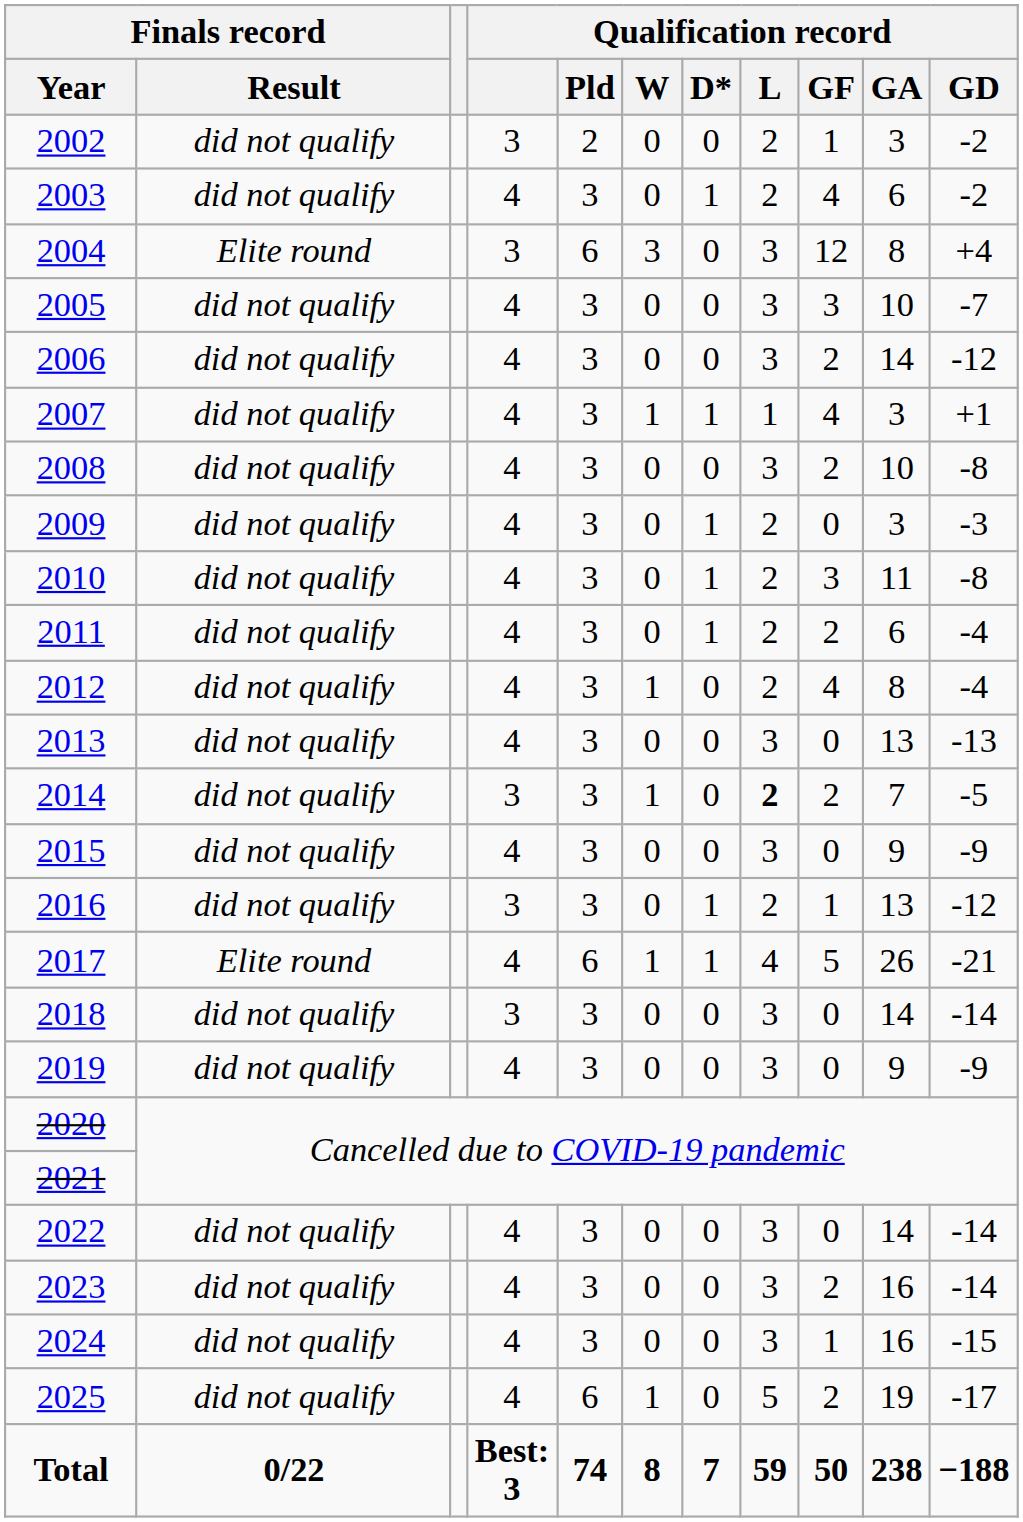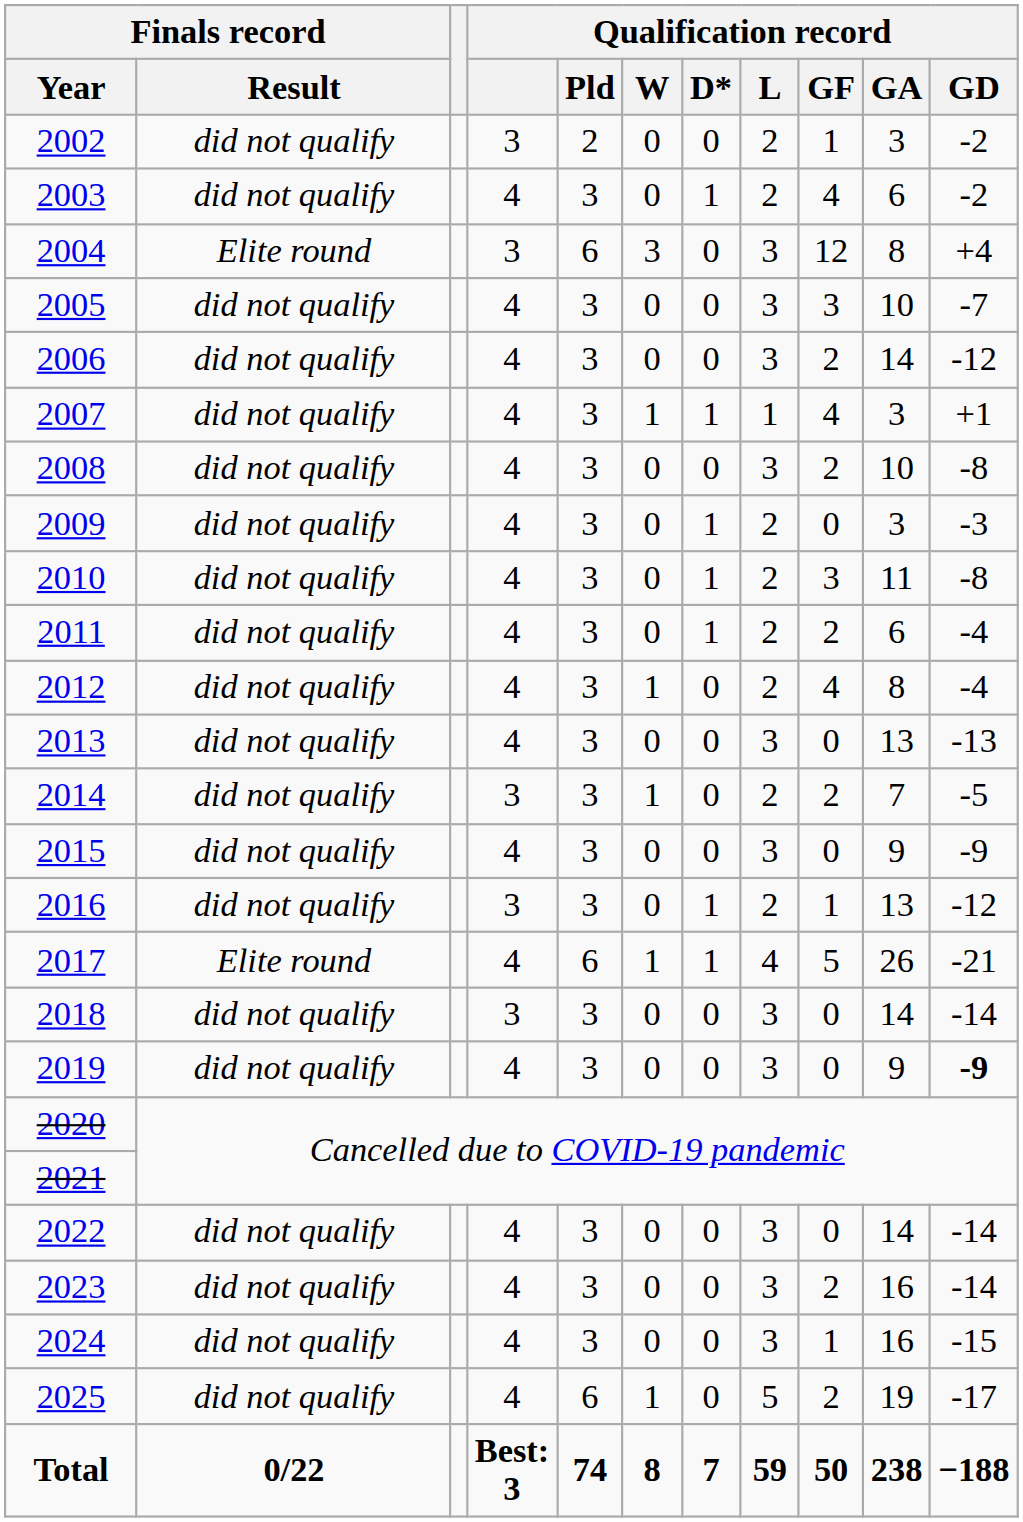(770, 795) bold -> (770, 795) normal
(974, 1068) normal -> (974, 1068) bold
